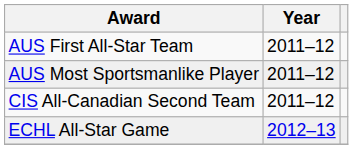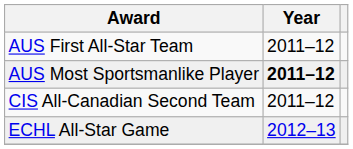(301, 74) normal -> (301, 74) bold
